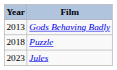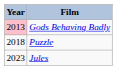(16, 27) no background -> (16, 27) pink background
